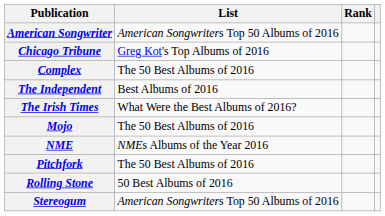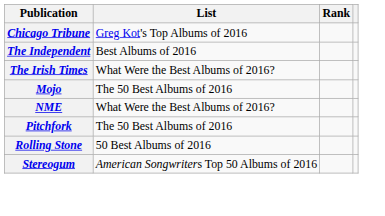- row: (60, 32)
- row: (60, 70)
(193, 145) NMEs Albums of the Year 2016 -> (185, 107) What Were the Best Albums of 2016?
